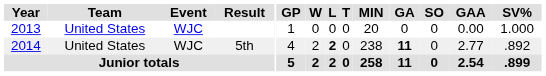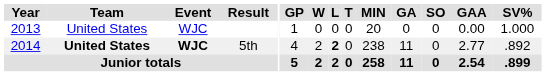(105, 46) normal -> (107, 46) bold
(188, 46) normal -> (193, 46) bold
(405, 46) bold -> (406, 46) normal
